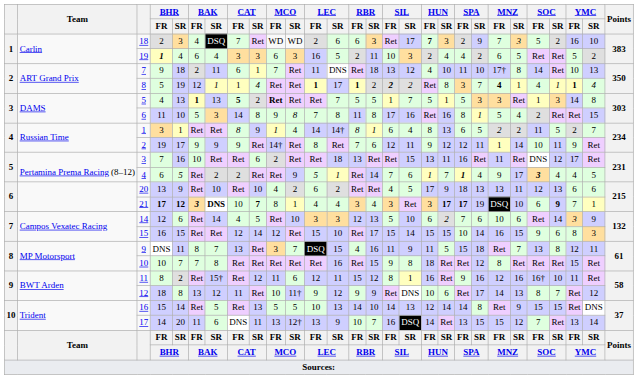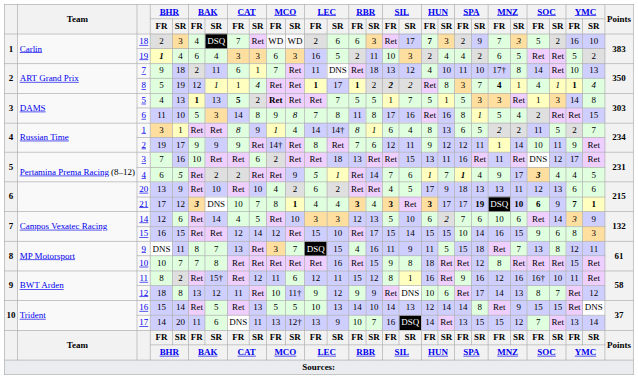(161, 204) bold -> (161, 204) normal
(180, 204) bold -> (180, 204) normal
(216, 204) bold -> (216, 204) normal
(258, 204) bold -> (258, 204) normal
(295, 204) normal -> (295, 204) bold
(357, 204) normal -> (357, 204) bold
(391, 204) normal -> (391, 204) bold
(430, 204) normal -> (430, 204) bold
(446, 204) bold -> (446, 204) normal
(463, 204) bold -> (463, 204) normal
(480, 204) normal -> (480, 204) bold
(519, 204) normal -> (519, 204) bold
(538, 204) normal -> (538, 204) bold
(558, 204) bold -> (558, 204) normal
(574, 204) normal -> (574, 204) bold
(594, 204) normal -> (594, 204) bold
